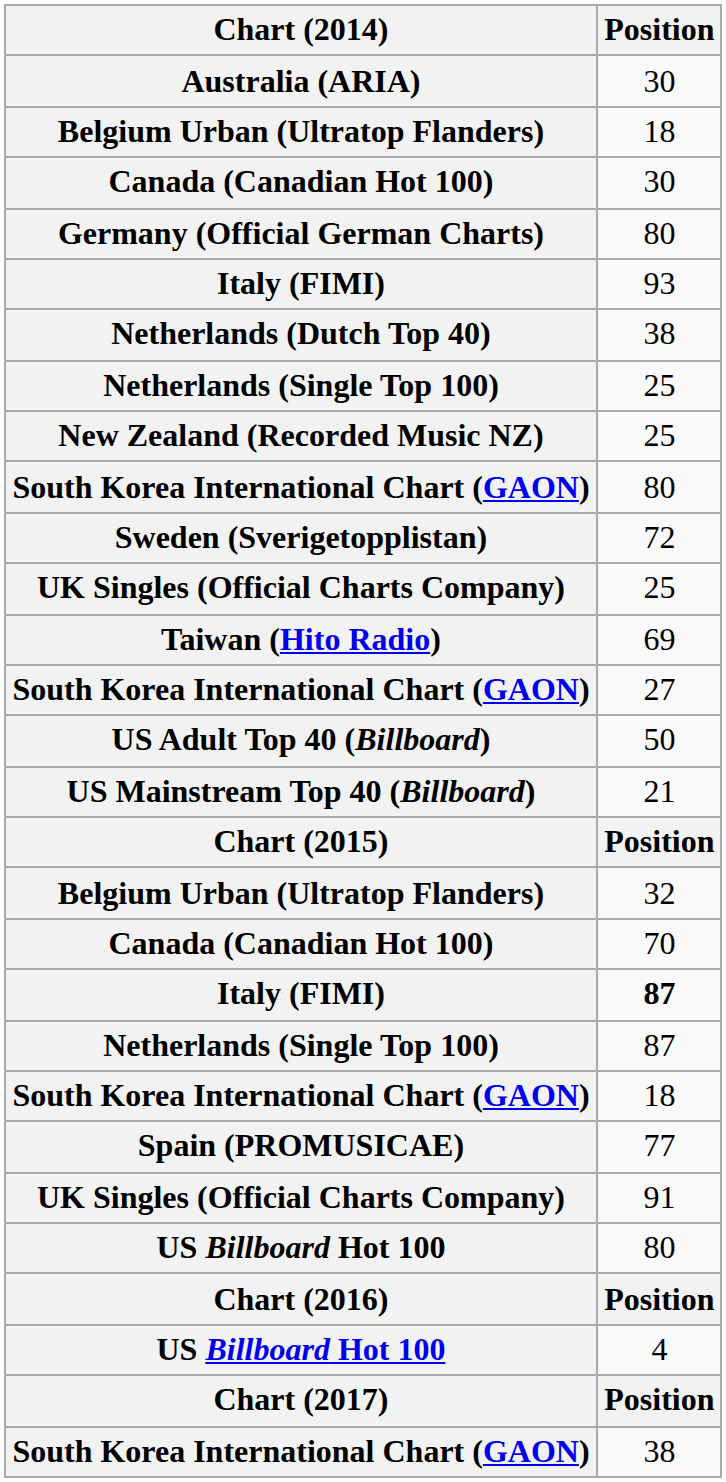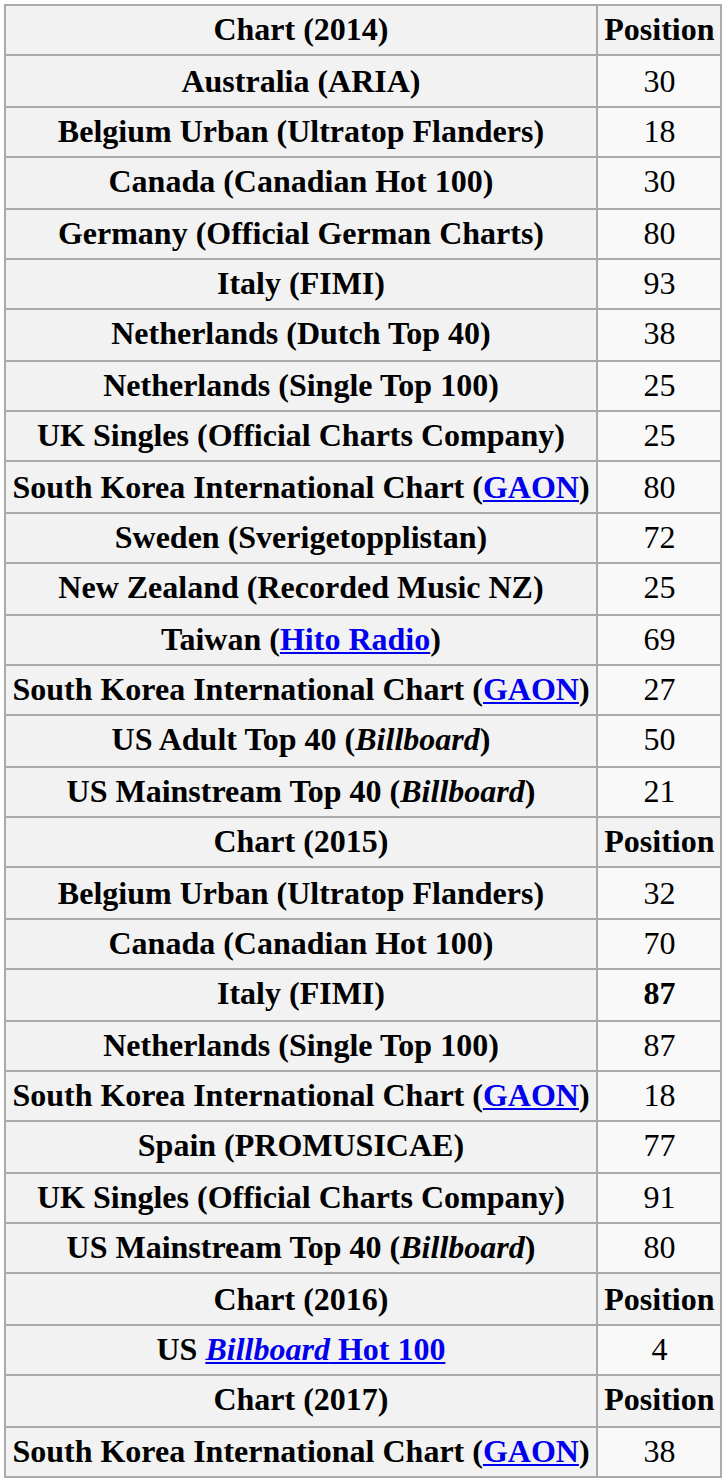(301, 435) New Zealand (Recorded Music NZ) -> (301, 435) UK Singles (Official Charts Company)
(301, 588) UK Singles (Official Charts Company) -> (301, 588) New Zealand (Recorded Music NZ)
(301, 1247) US Billboard Hot 100 -> (301, 1247) US Mainstream Top 40 (Billboard)
